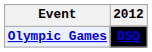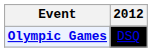(128, 36) bold -> (128, 36) normal
